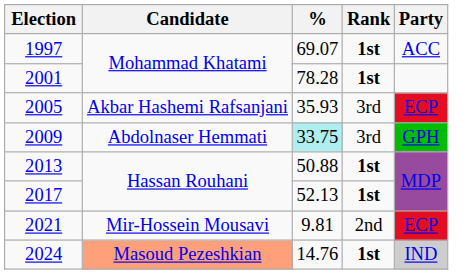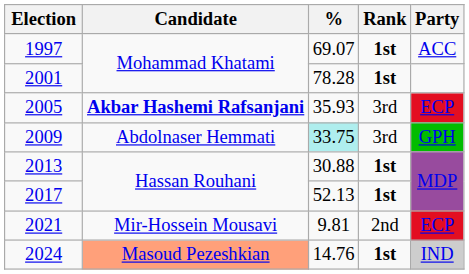(188, 107) normal -> (196, 107) bold
(317, 166) 50.88 -> (334, 166) 30.88
